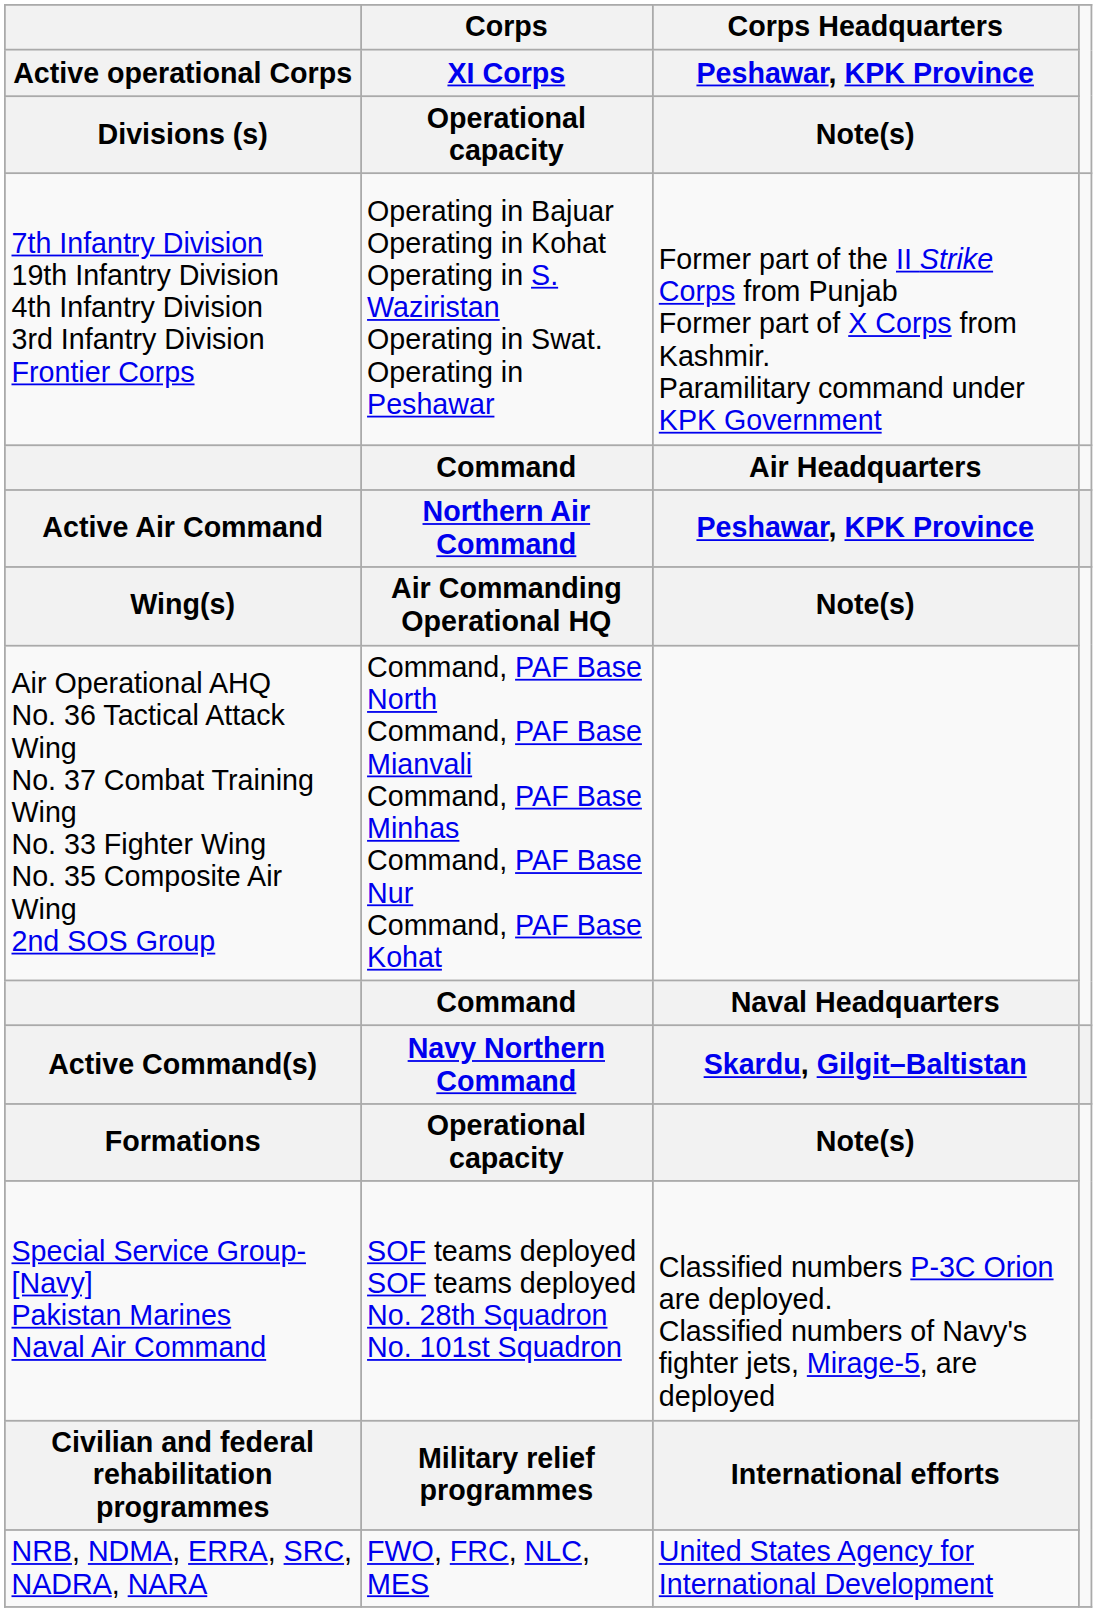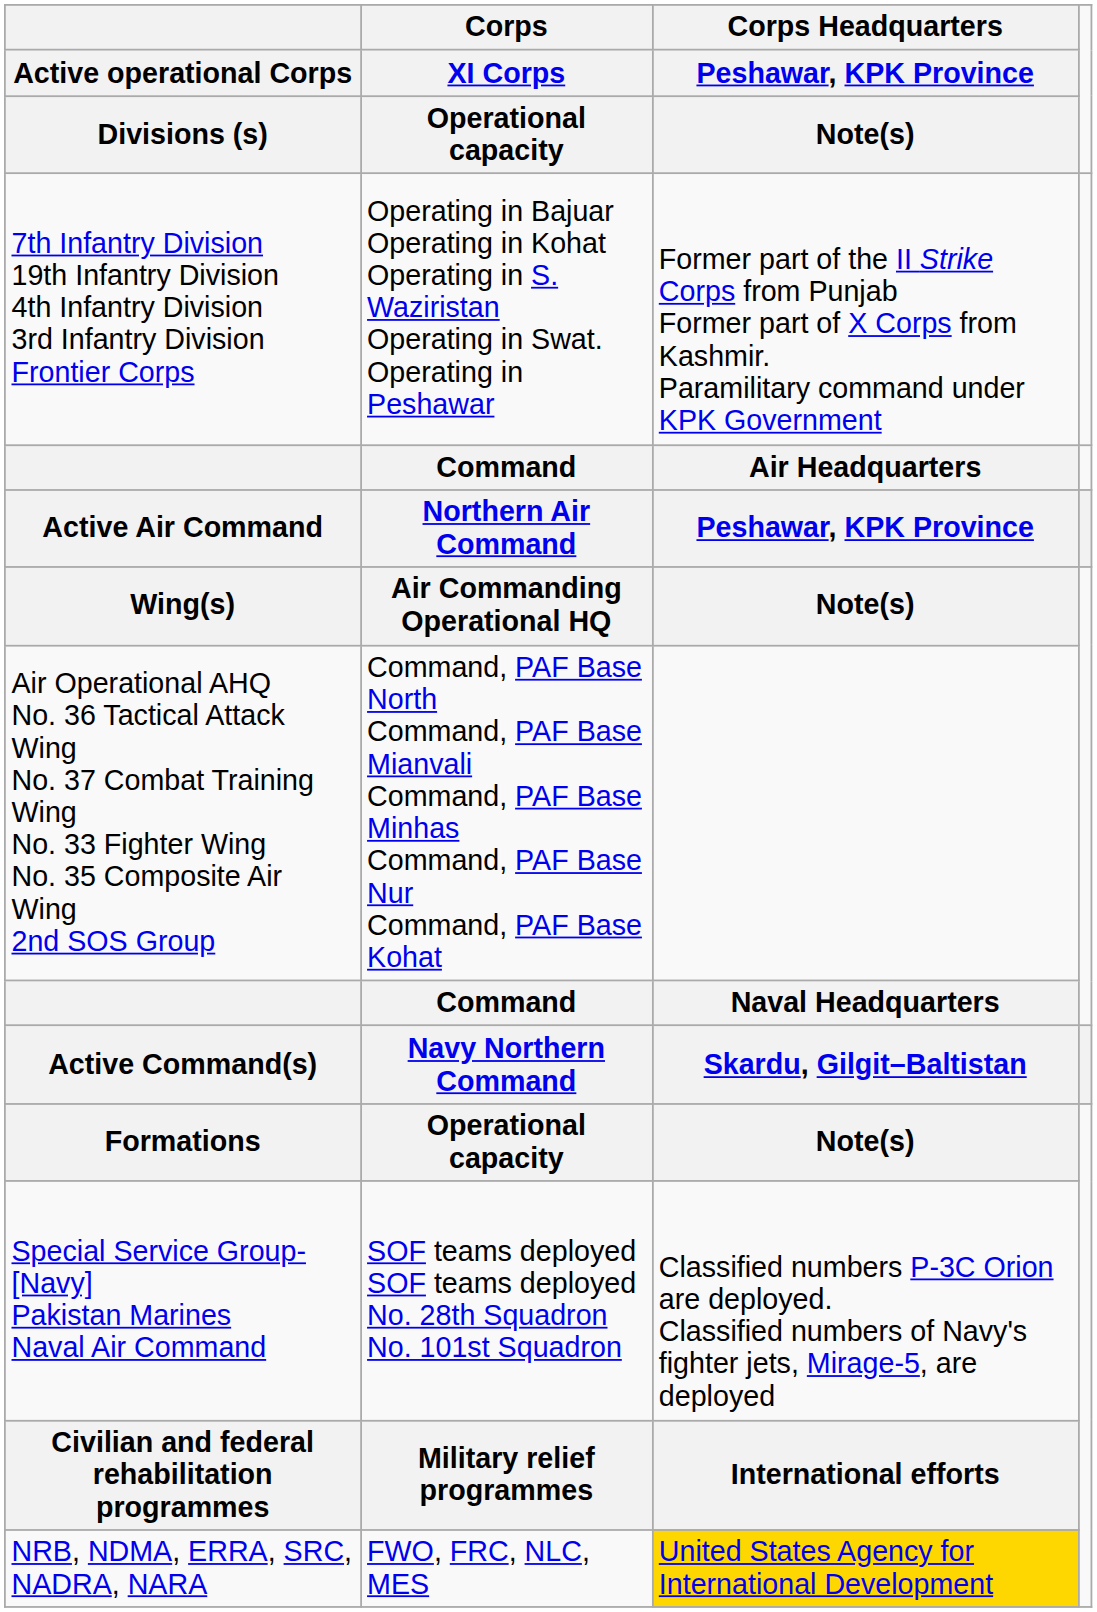(826, 1568) no background -> (826, 1568) gold background
